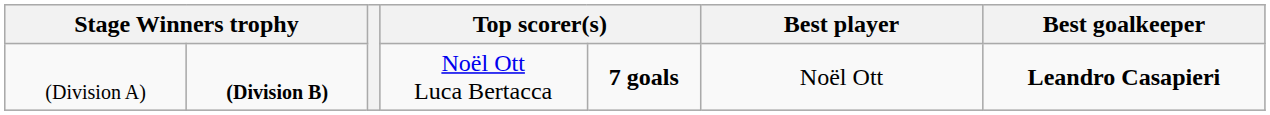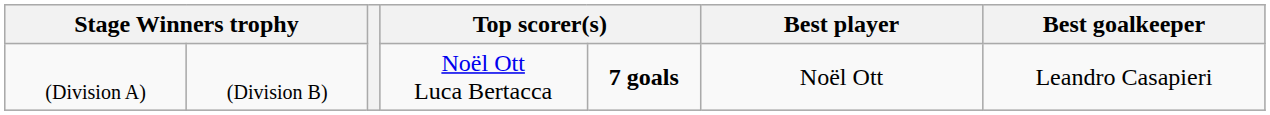(277, 90) bold -> (277, 92) normal
(1124, 76) bold -> (1124, 76) normal
